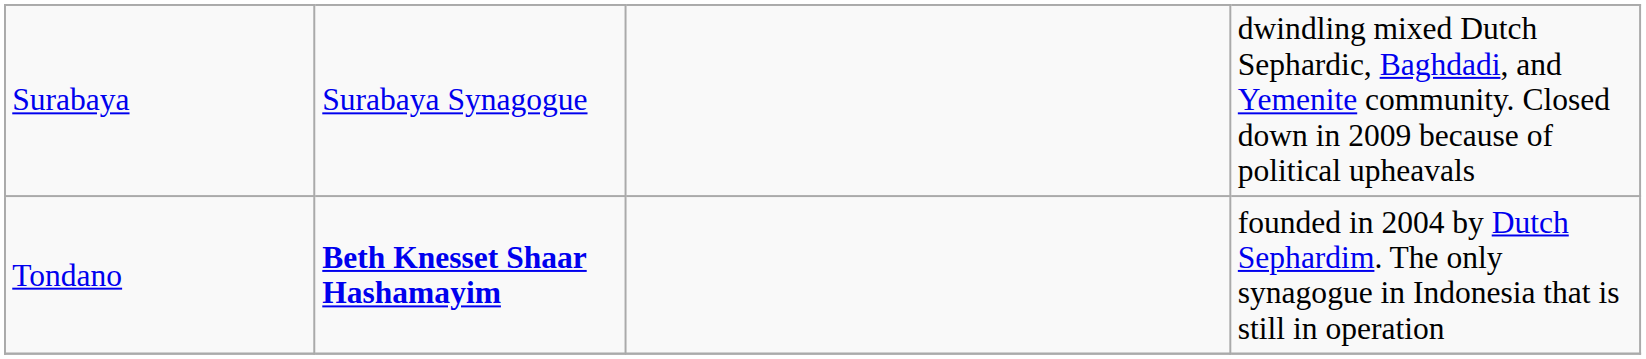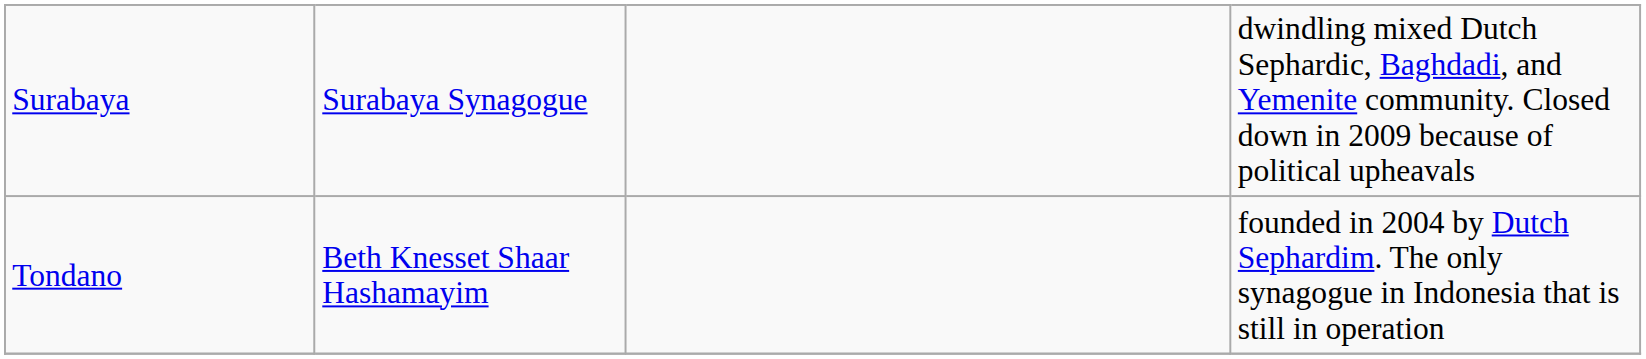(454, 274) bold -> (446, 274) normal
